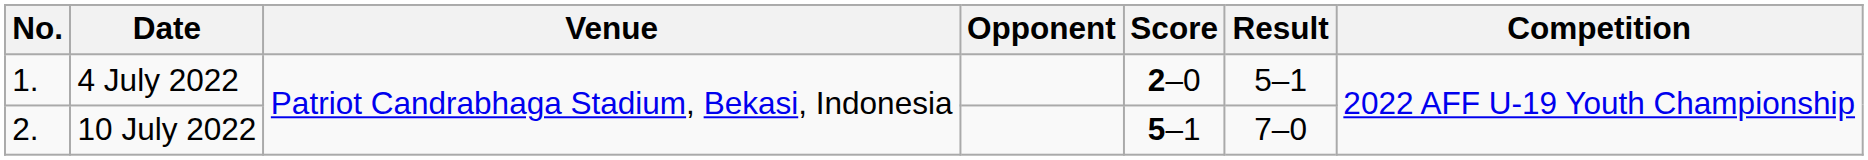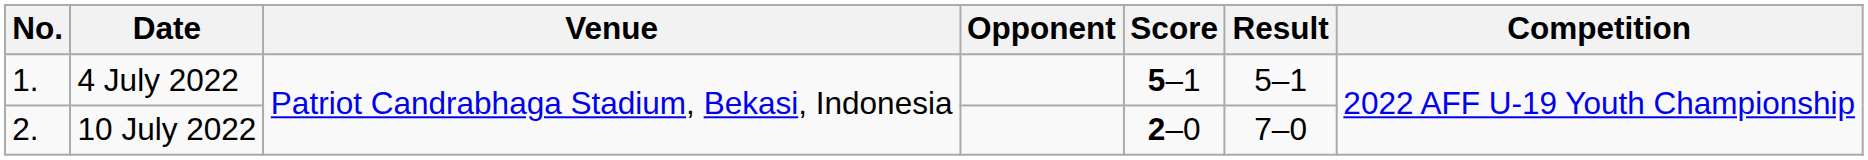(1174, 79) 2–0 -> (1174, 79) 5–1
(1174, 129) 5–1 -> (1174, 129) 2–0
